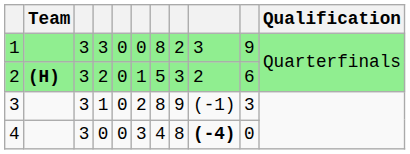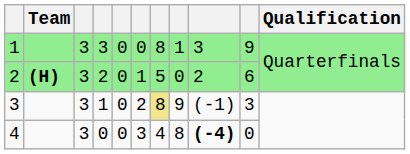(179, 48) 2 -> (179, 48) 1
(179, 77) 3 -> (179, 77) 0
(160, 106) no background -> (160, 106) khaki background
